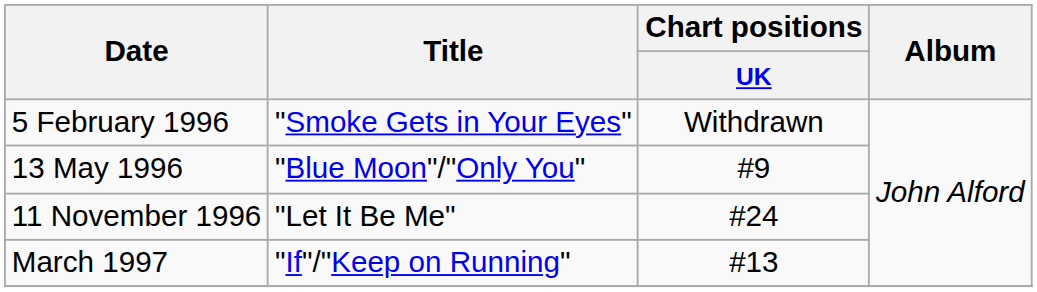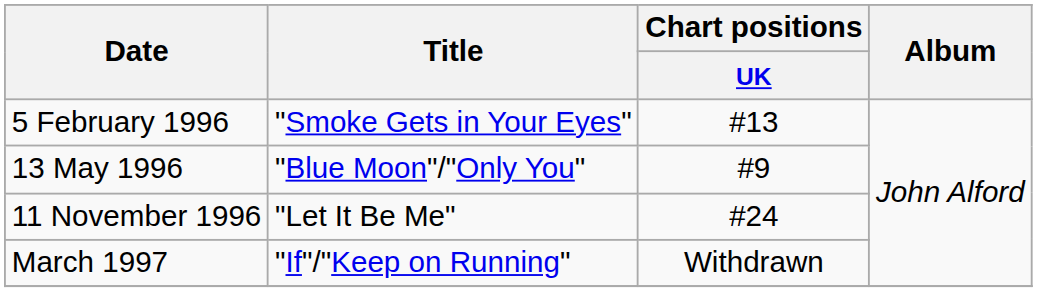(754, 121) Withdrawn -> (754, 121) #13
(754, 262) #13 -> (754, 262) Withdrawn
